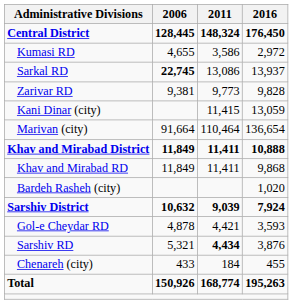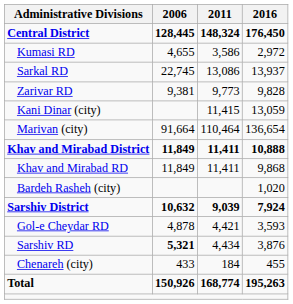(178, 71) bold -> (178, 71) normal
(181, 245) normal -> (181, 245) bold
(226, 245) bold -> (226, 245) normal
